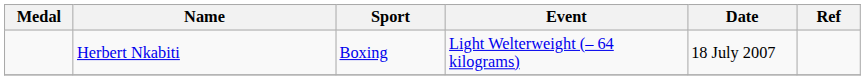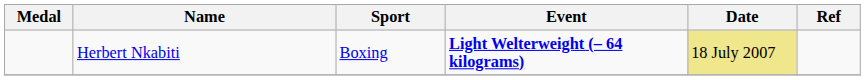(531, 52) normal -> (536, 52) bold
(733, 52) no background -> (733, 52) khaki background
